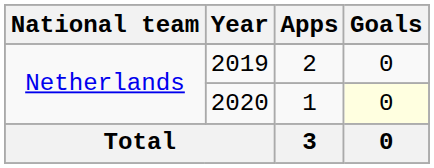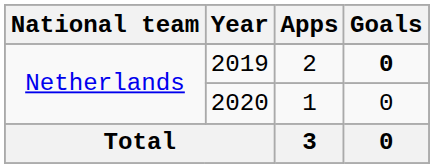(386, 64) normal -> (386, 64) bold
(386, 103) lightyellow background -> (386, 103) no background
